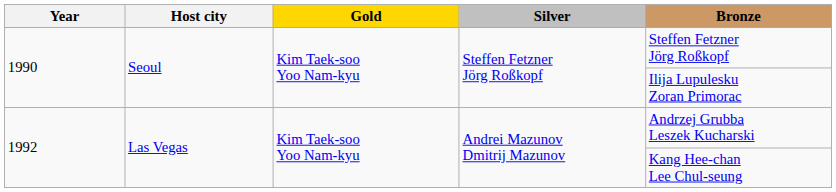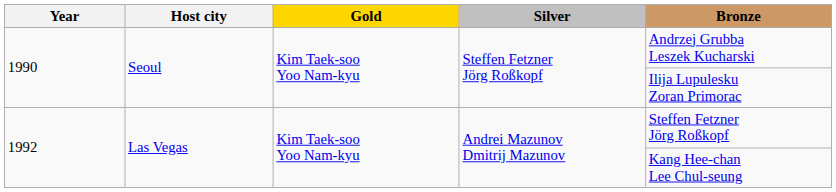(694, 47) Steffen Fetzner Jörg Roßkopf -> (702, 47) Andrzej Grubba Leszek Kucharski
(702, 127) Andrzej Grubba Leszek Kucharski -> (694, 127) Steffen Fetzner Jörg Roßkopf
